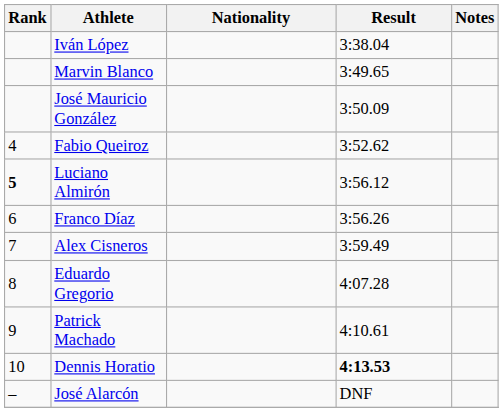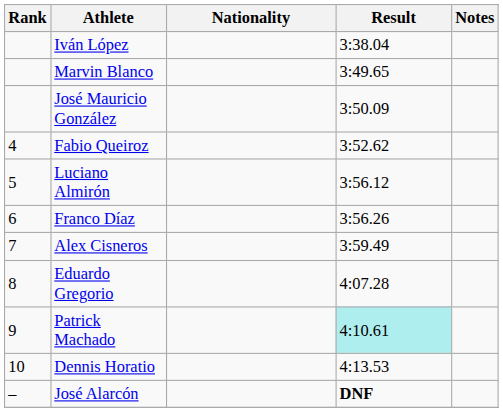(12, 182) bold -> (12, 182) normal
(364, 329) no background -> (364, 329) paleturquoise background
(365, 366) bold -> (364, 366) normal
(356, 393) normal -> (356, 393) bold
